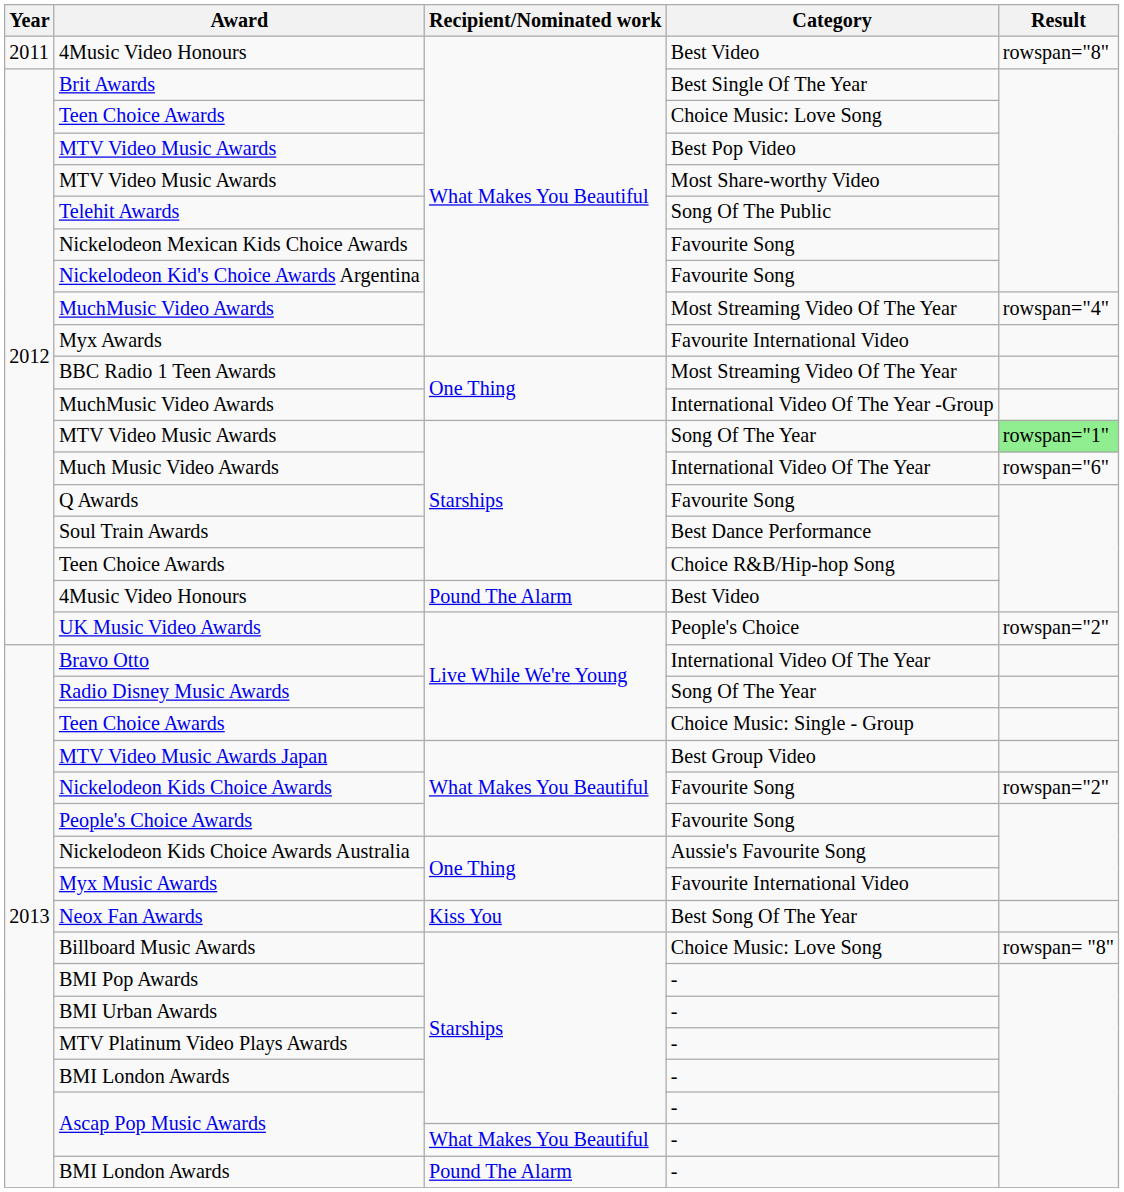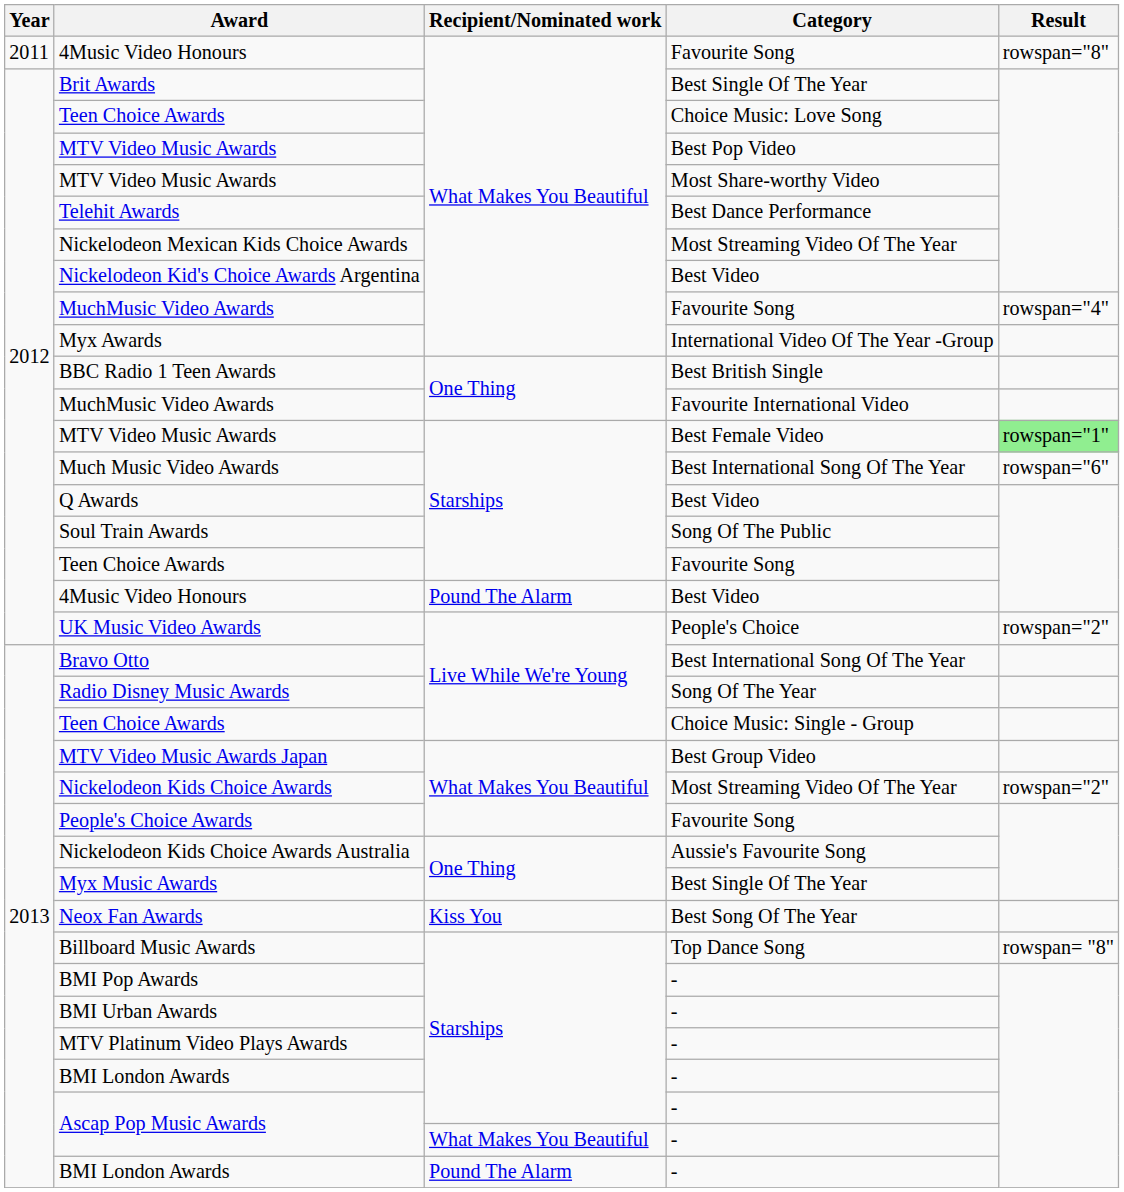(715, 52) Best Video -> (733, 52) Favourite Song
(751, 212) Song Of The Public -> (771, 212) Best Dance Performance
(733, 244) Favourite Song -> (814, 244) Most Streaming Video Of The Year
(733, 276) Favourite Song -> (715, 276) Best Video
(814, 308) Most Streaming Video Of The Year -> (733, 308) Favourite Song
(790, 340) Favourite International Video -> (832, 340) International Video Of The Year -Group
(814, 372) Most Streaming Video Of The Year -> (747, 372) Best British Single
(832, 404) International Video Of The Year -Group -> (790, 404) Favourite International Video
(743, 436) Song Of The Year -> (747, 436) Best Female Video
(800, 468) International Video Of The Year -> (818, 468) Best International Song Of The Year
(733, 500) Favourite Song -> (715, 500) Best Video
(771, 532) Best Dance Performance -> (751, 532) Song Of The Public
(783, 564) Choice R&B/Hip-hop Song -> (733, 564) Favourite Song
(800, 659) International Video Of The Year -> (818, 659) Best International Song Of The Year
(733, 787) Favourite Song -> (814, 787) Most Streaming Video Of The Year
(790, 883) Favourite International Video -> (769, 883) Best Single Of The Year
(776, 947) Choice Music: Love Song -> (738, 947) Top Dance Song
